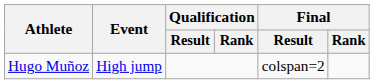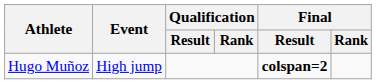(293, 66) normal -> (295, 66) bold
